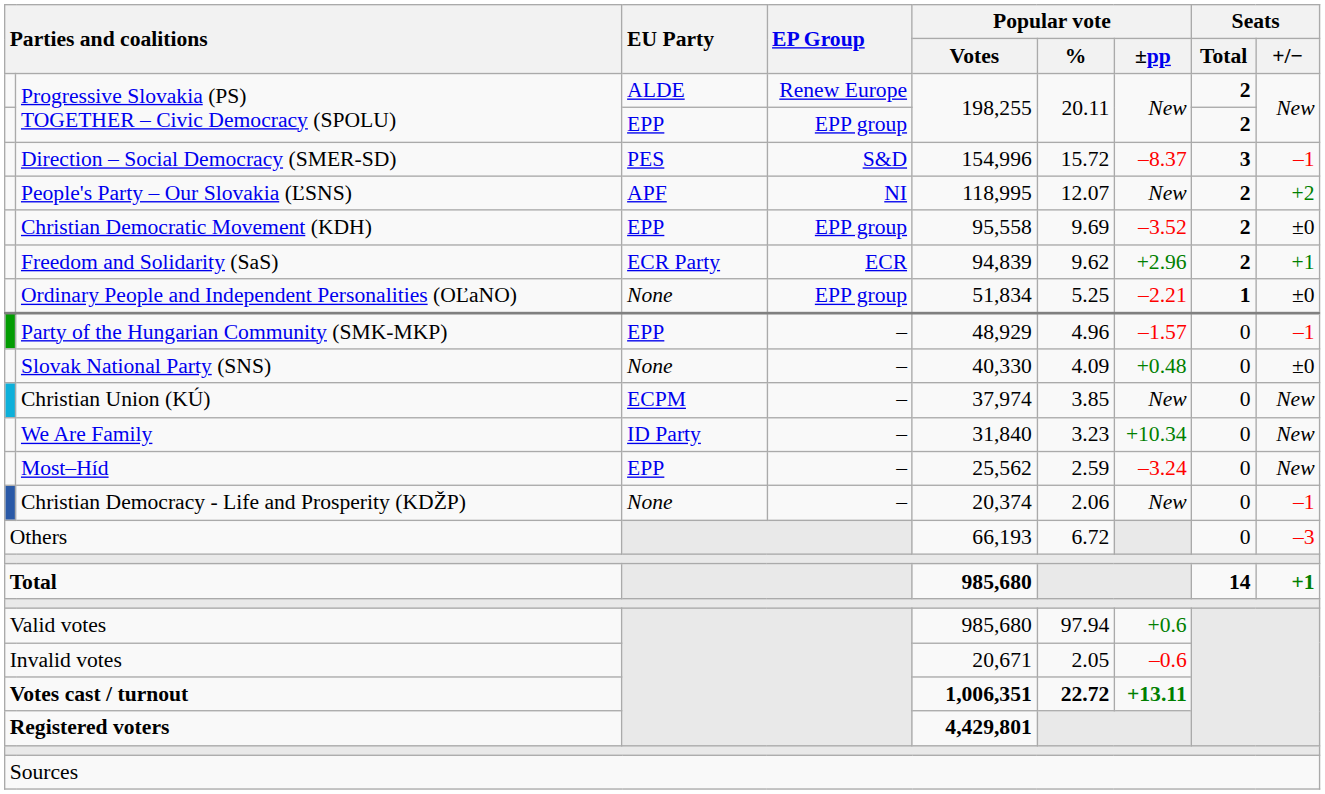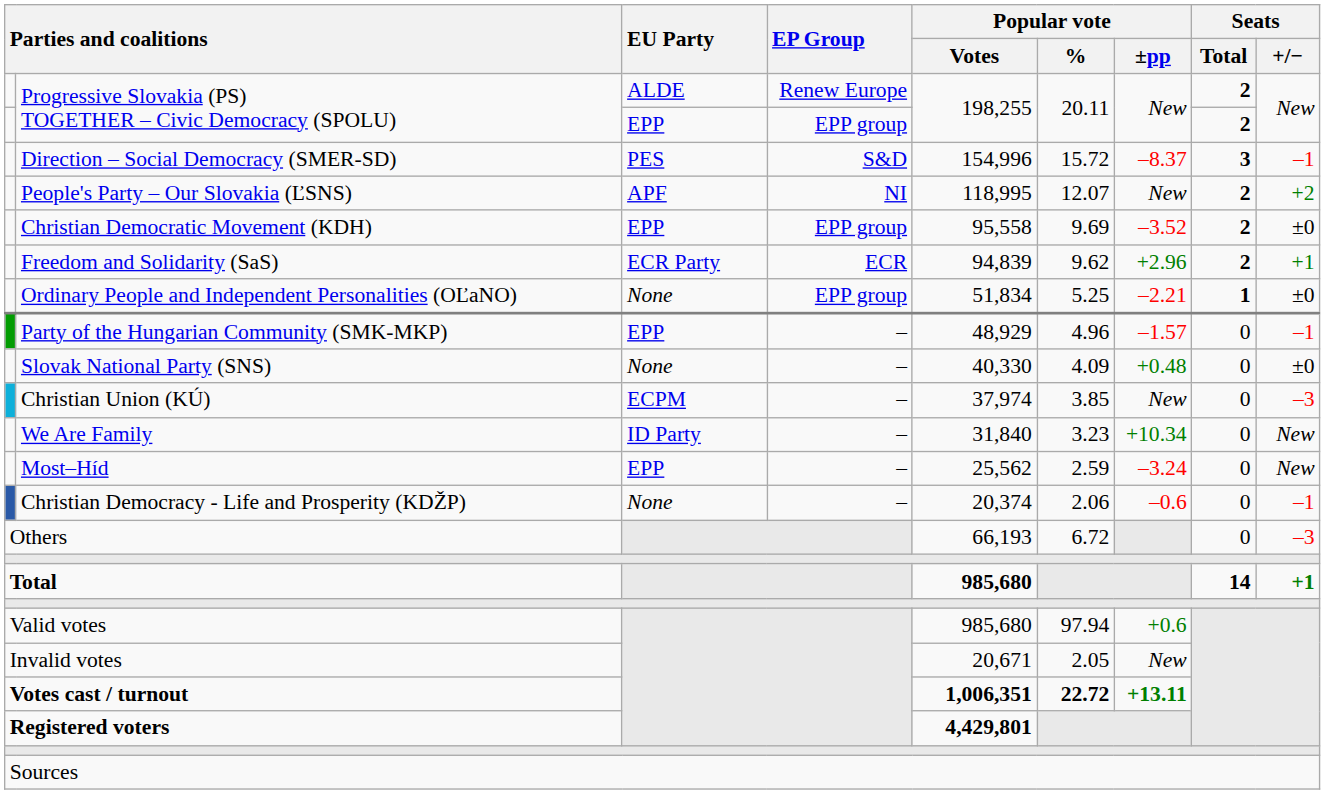(1295, 399) New -> (1304, 399) –3
(1167, 502) New -> (1168, 502) –0.6
(1168, 659) –0.6 -> (1167, 659) New
